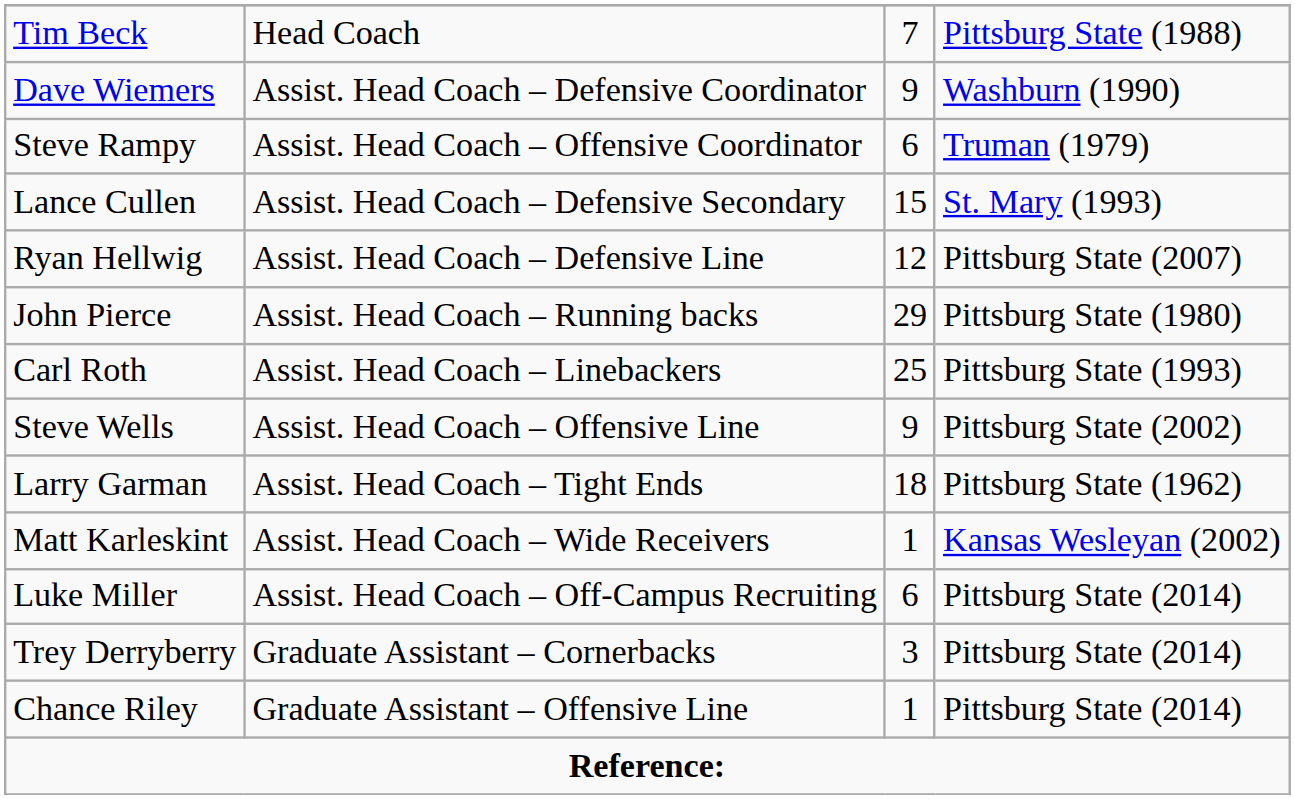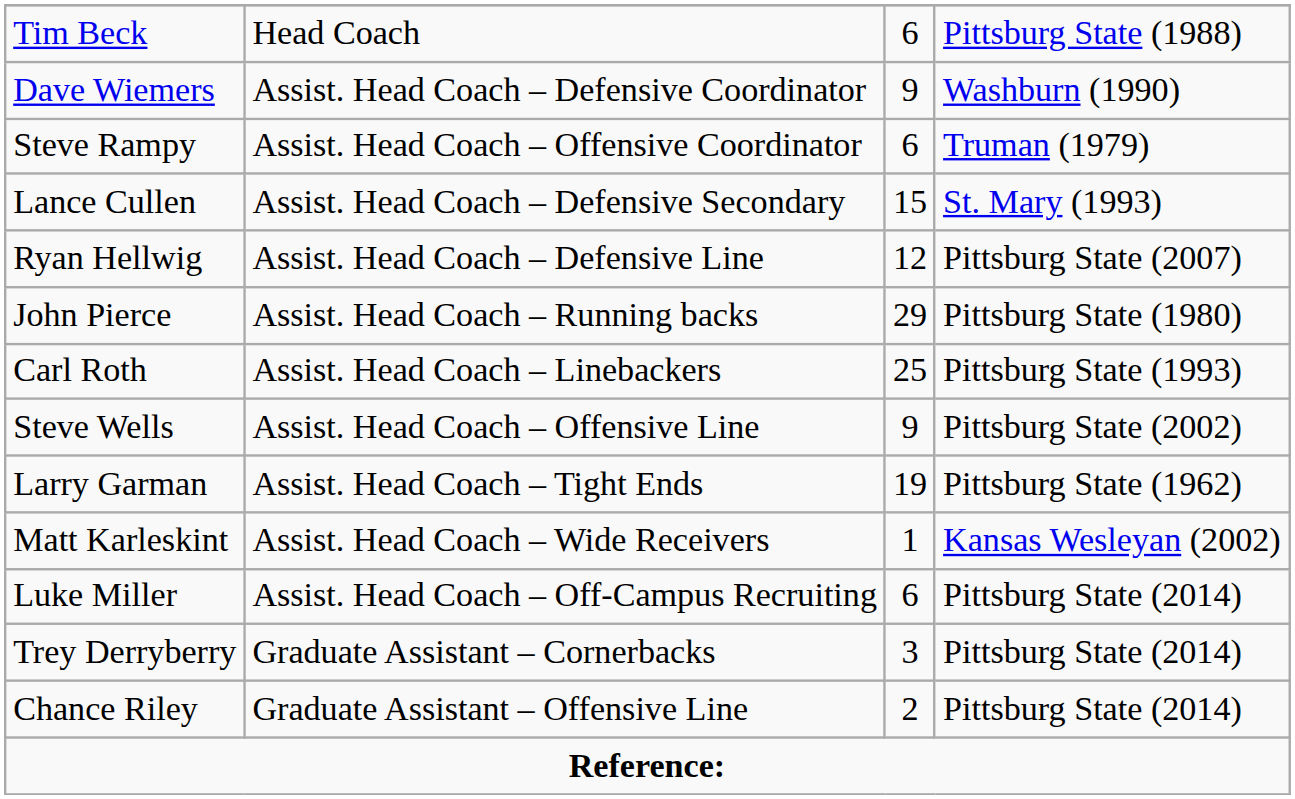(910, 33) 7 -> (910, 33) 6
(910, 483) 18 -> (910, 483) 19
(910, 708) 1 -> (910, 708) 2
